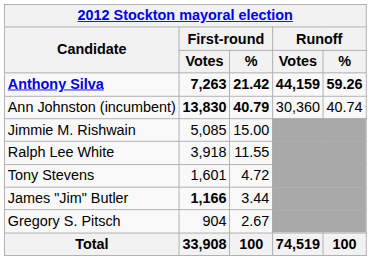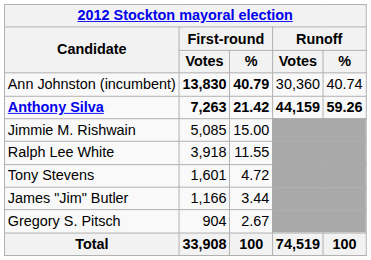rows swapped: (56, 84) <-> (92, 107)
(209, 198) bold -> (209, 198) normal
